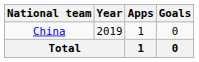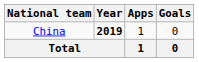(110, 31) normal -> (110, 31) bold
